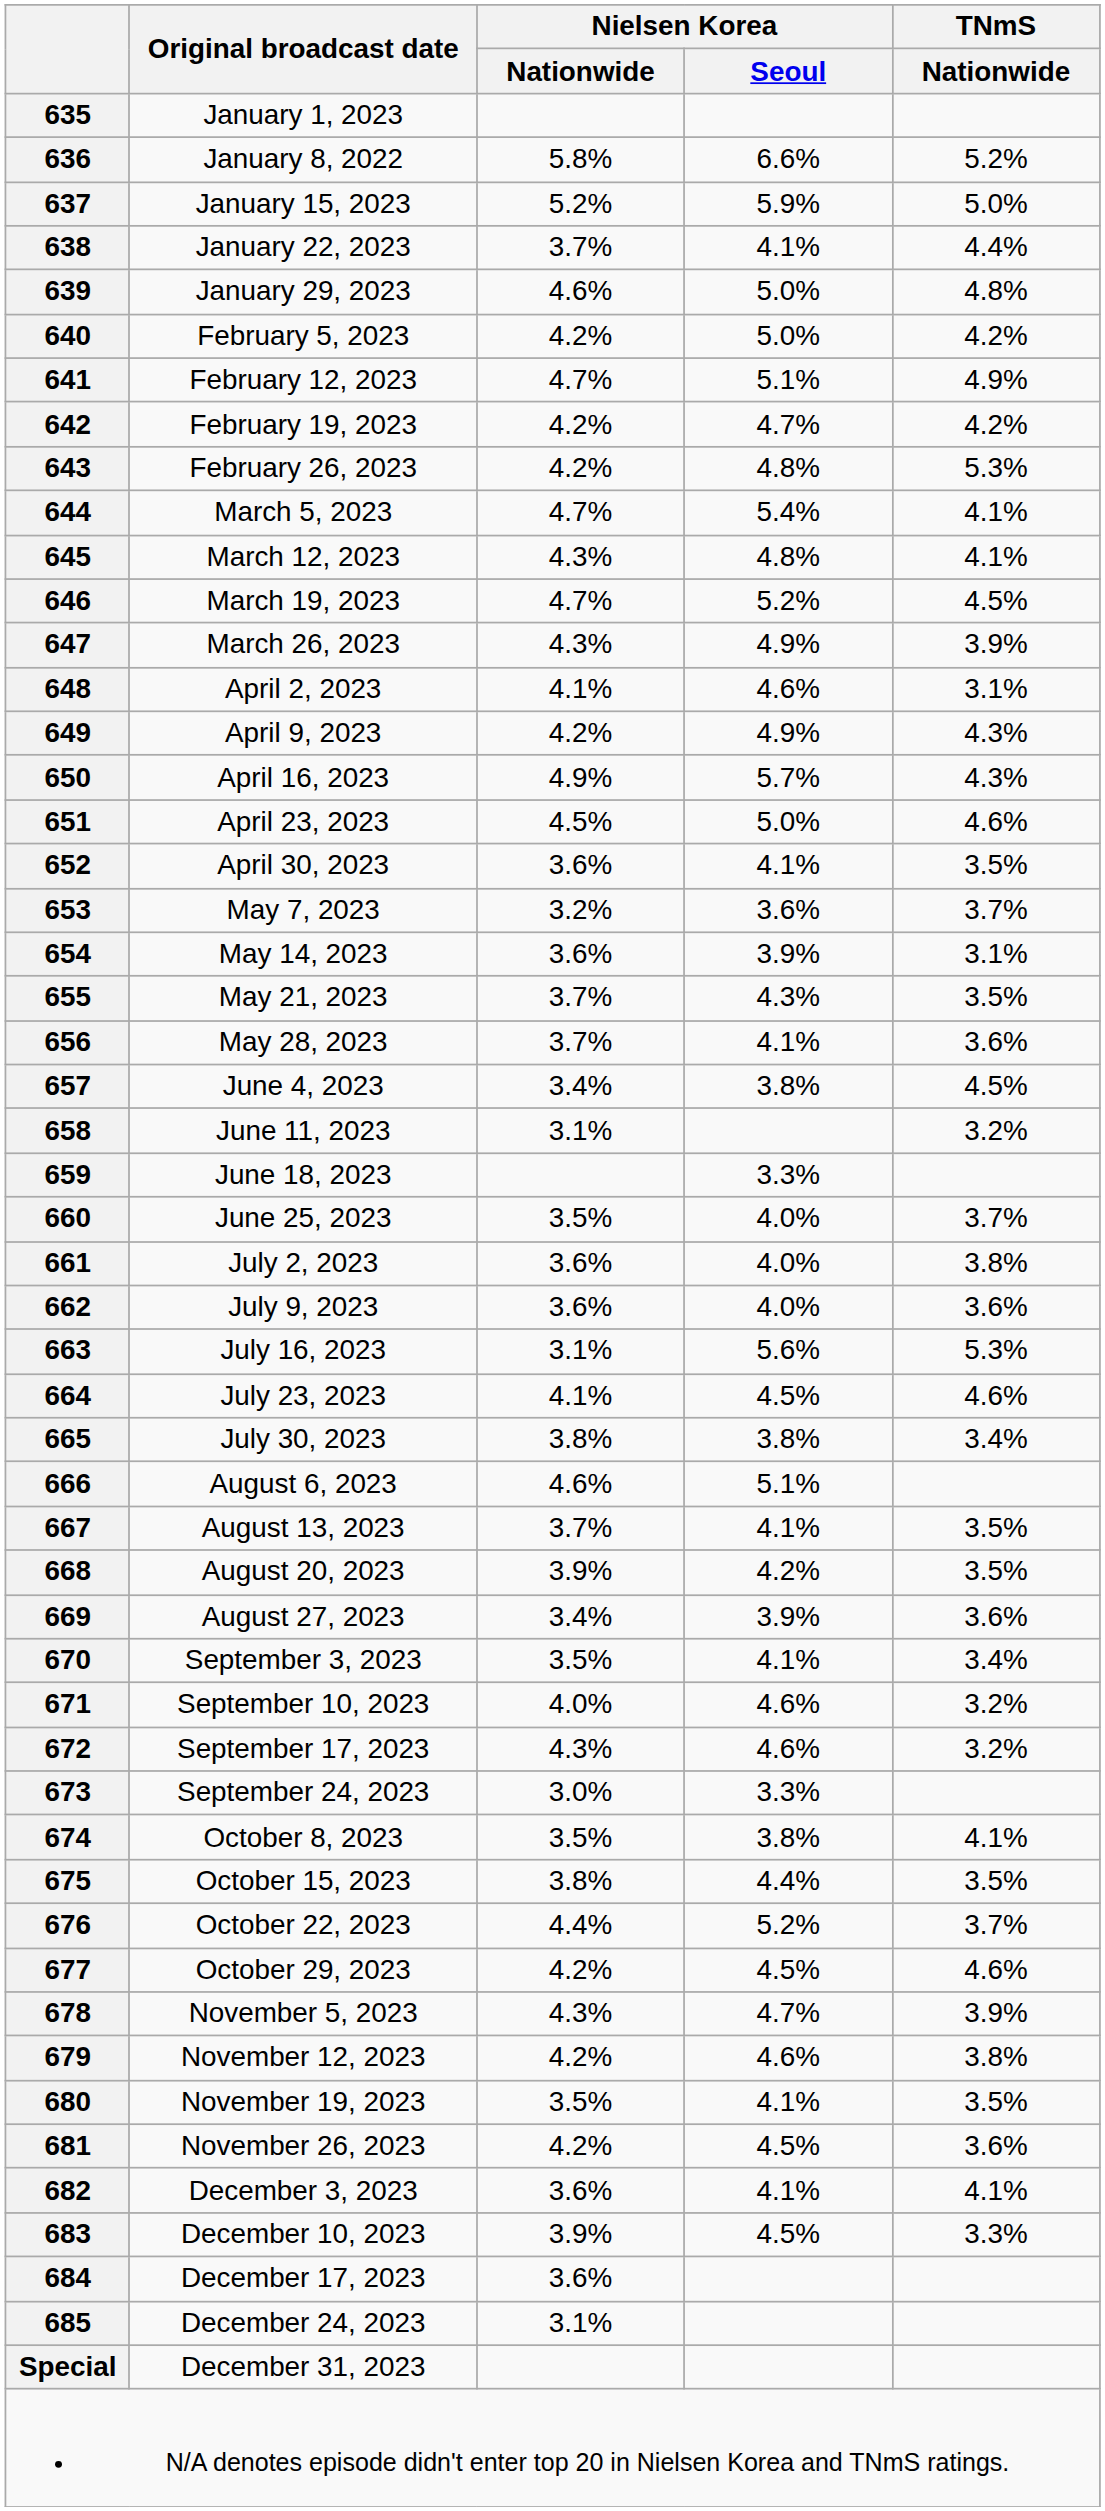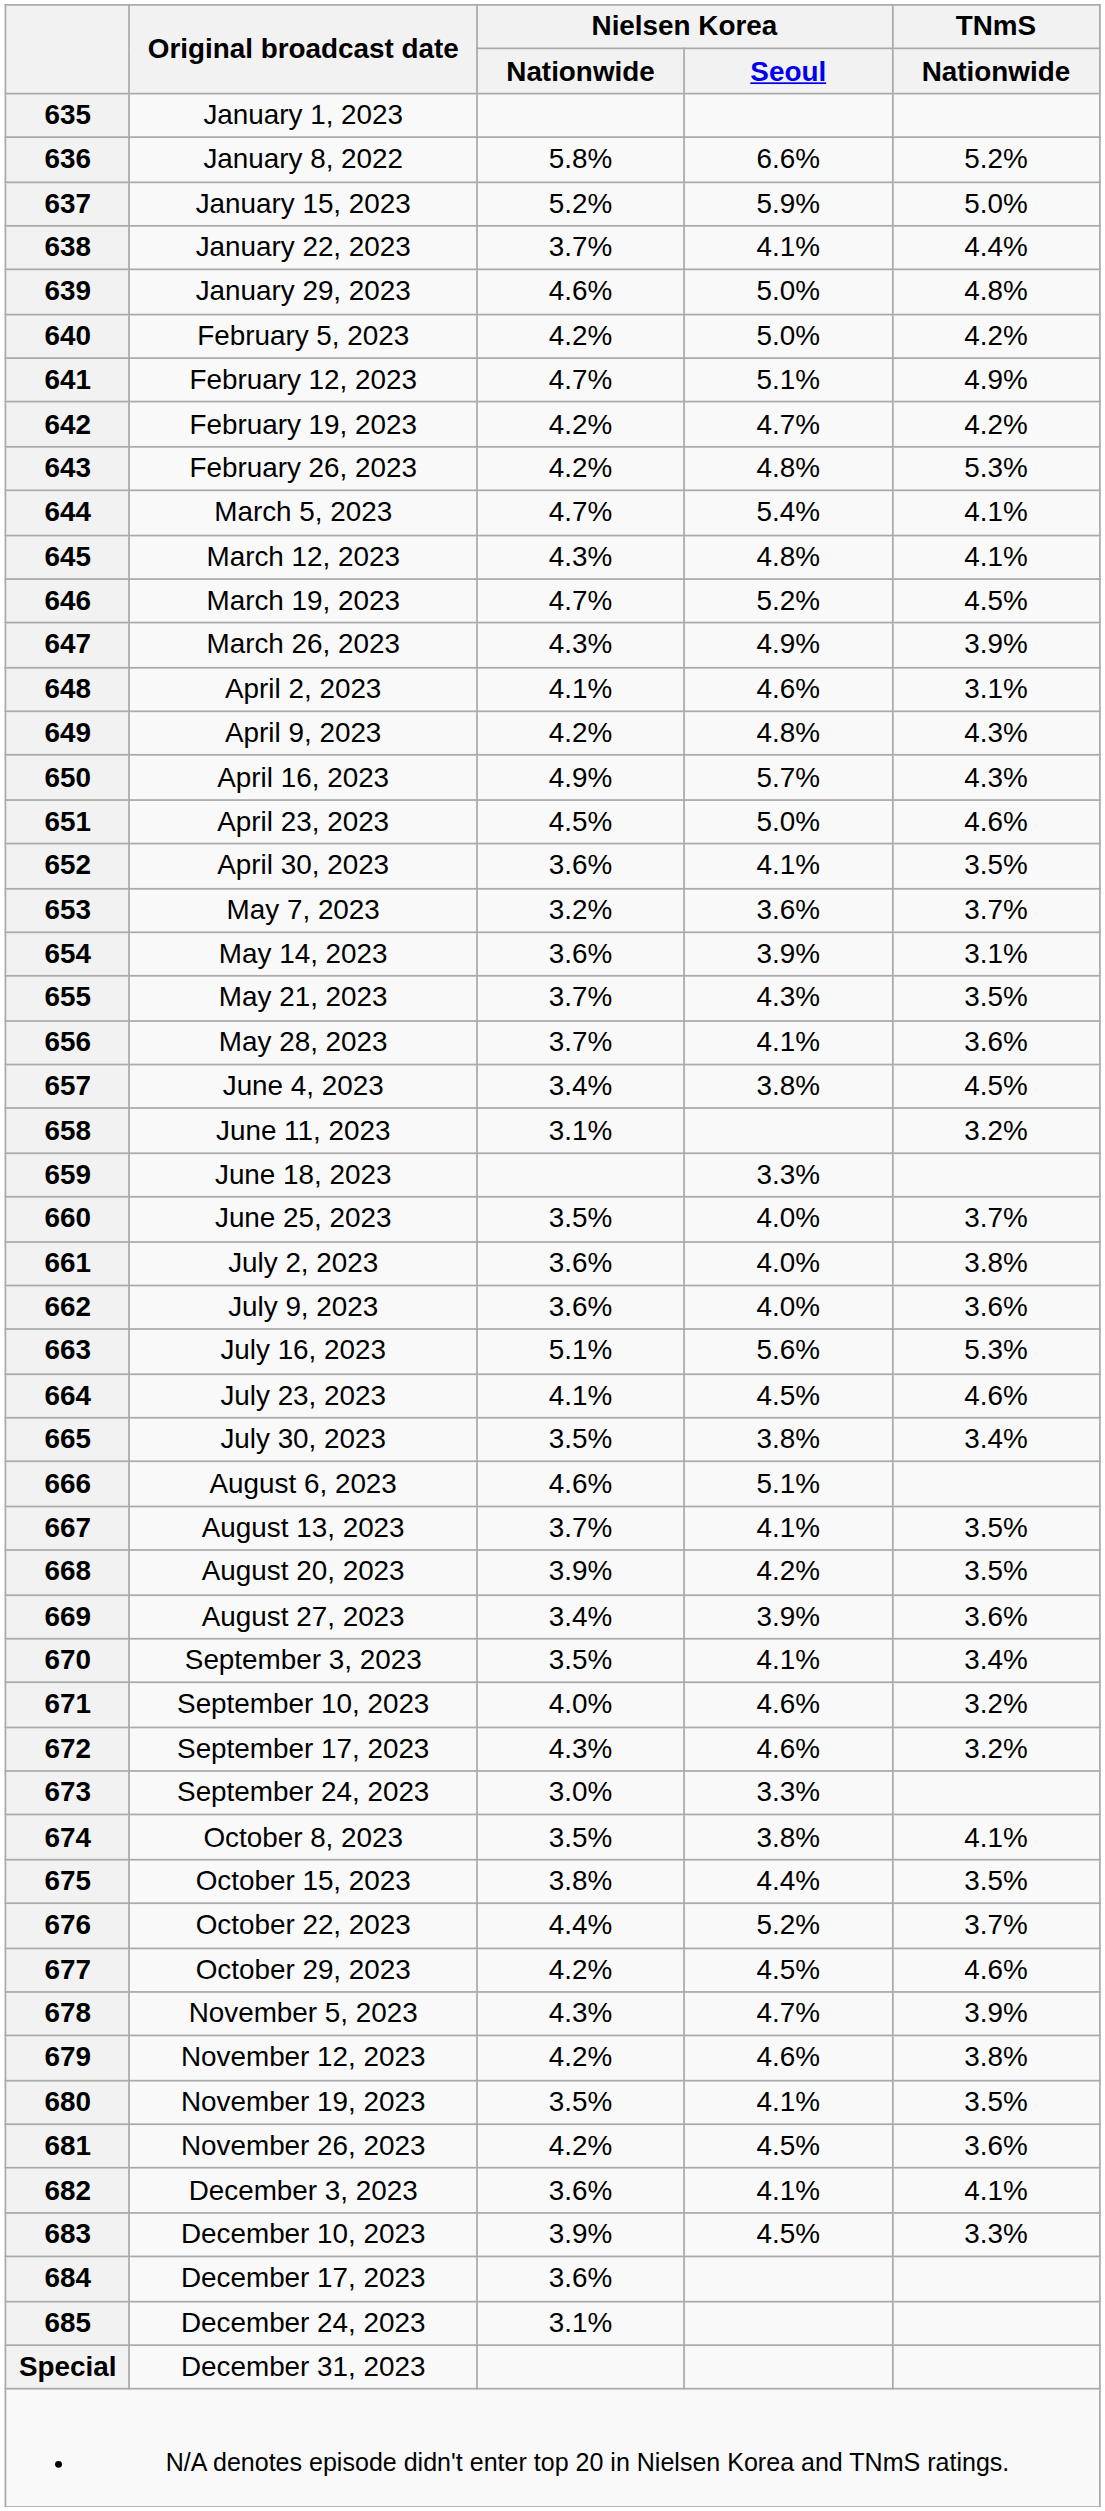(788, 733) 4.9% -> (788, 733) 4.8%
(581, 1351) 3.1% -> (581, 1351) 5.1%
(581, 1439) 3.8% -> (581, 1439) 3.5%
